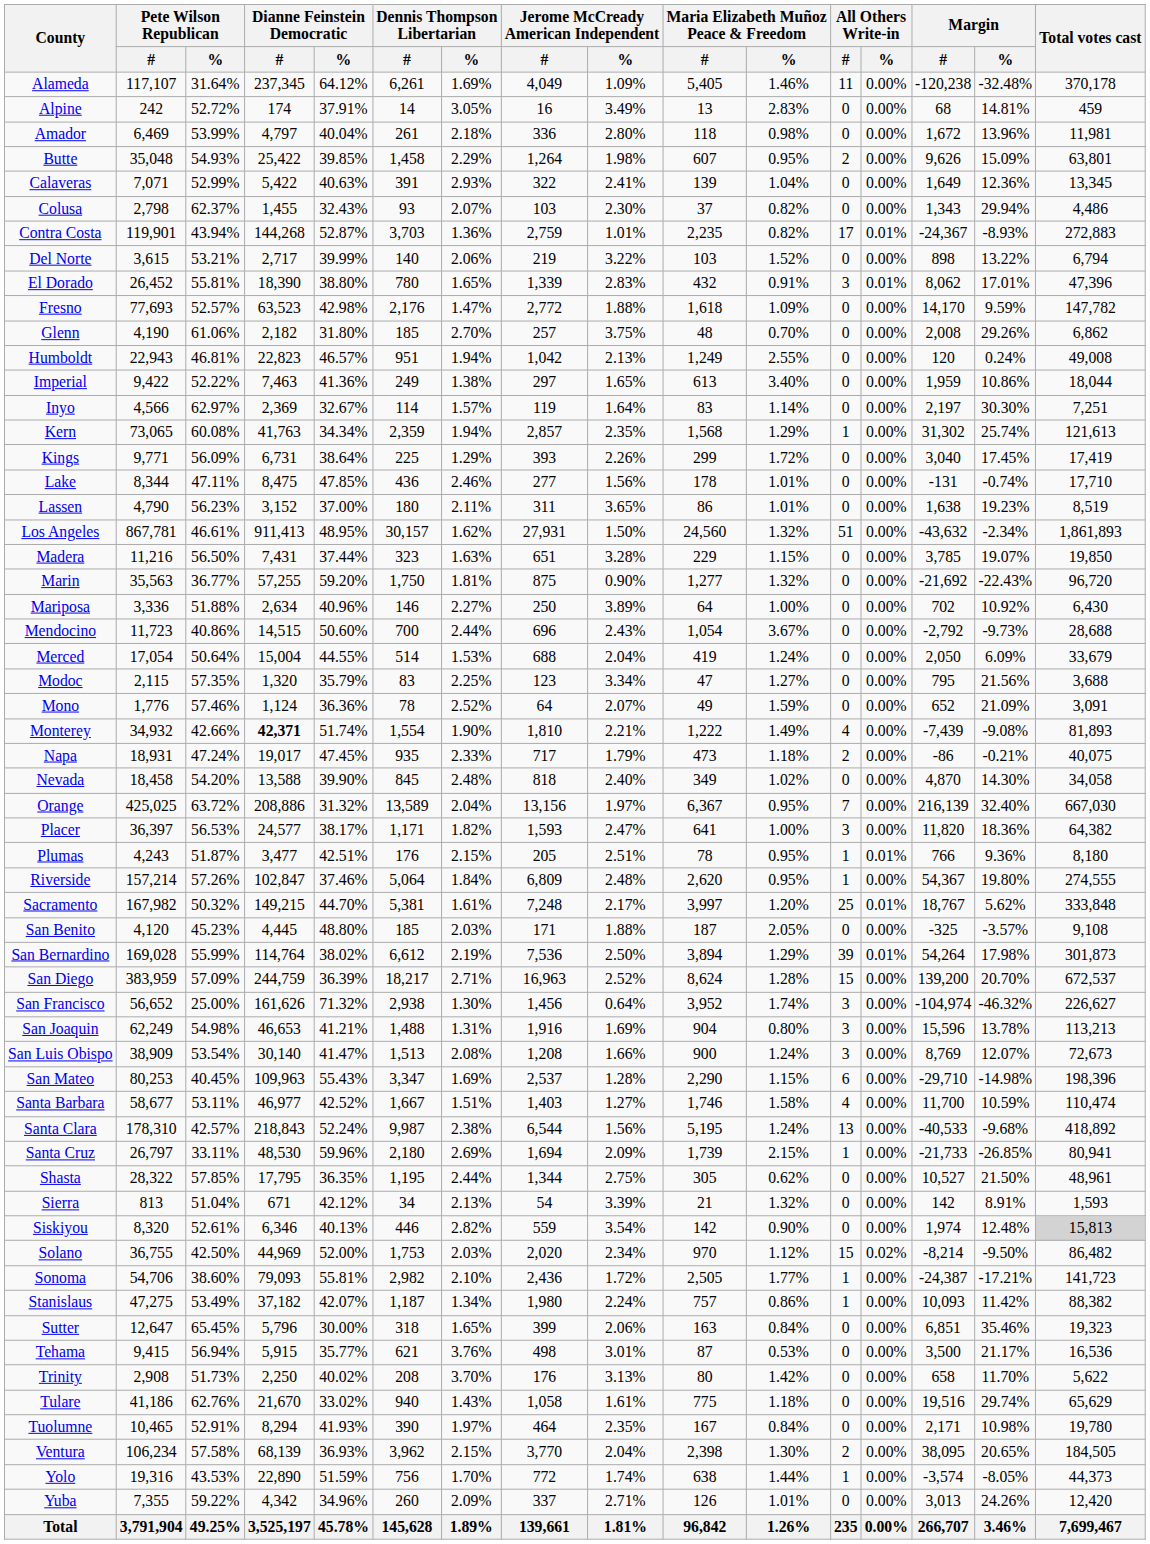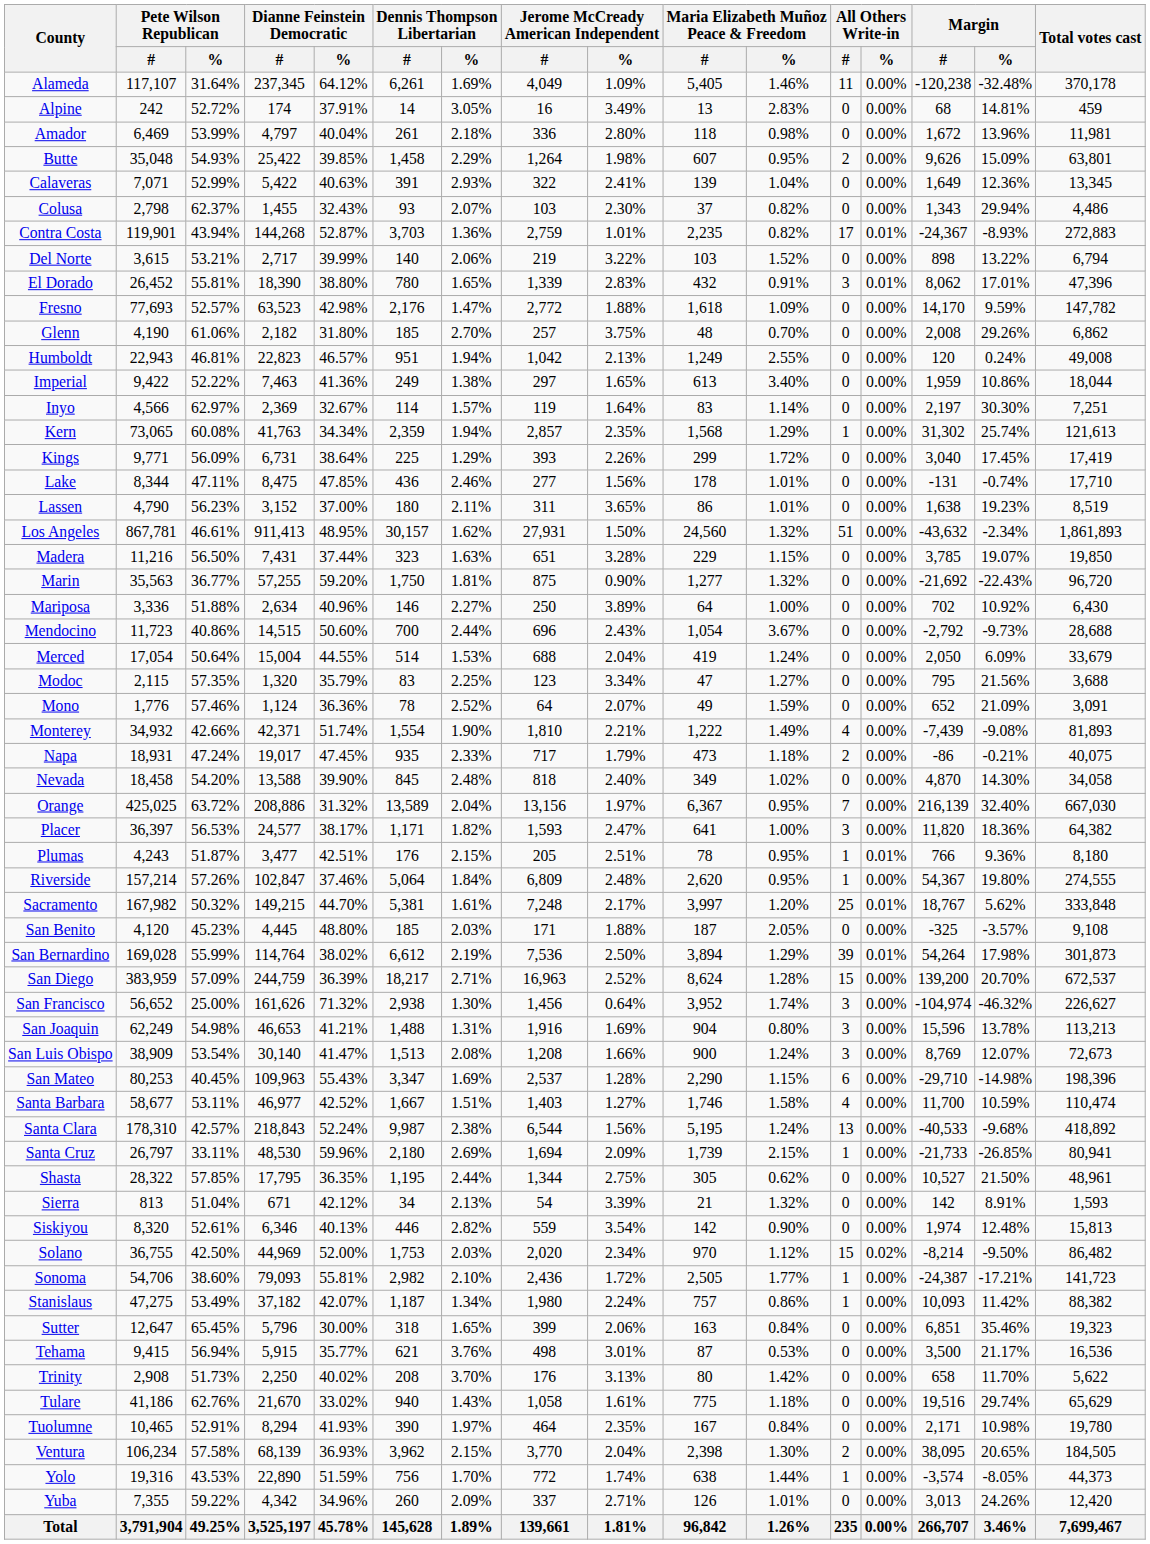(279, 730) bold -> (279, 730) normal
(1090, 1228) lightgrey background -> (1090, 1228) no background
